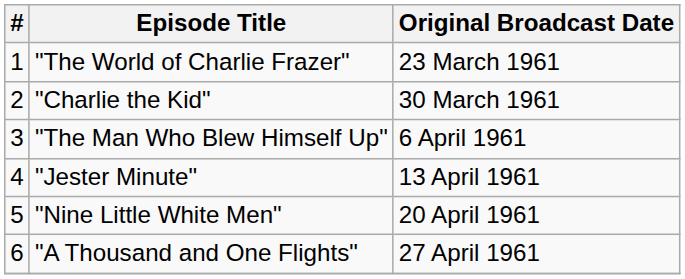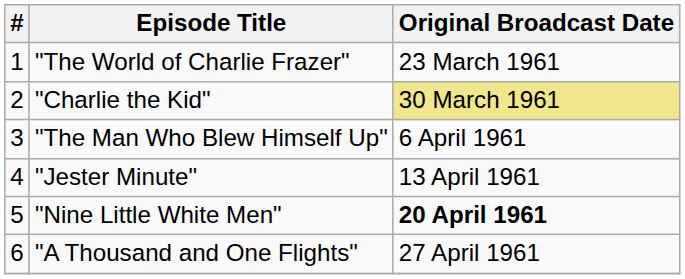(479, 100) no background -> (479, 100) khaki background
(469, 215) normal -> (473, 215) bold
